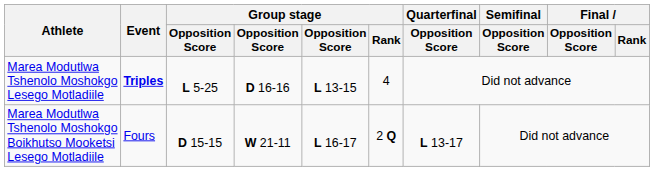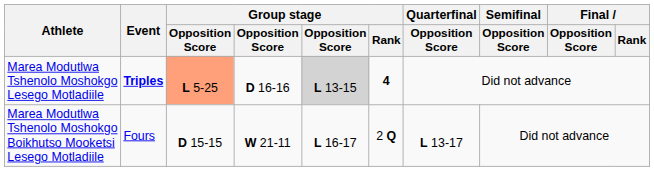(200, 87) no background -> (200, 87) lightsalmon background
(335, 87) no background -> (335, 87) lightgrey background
(386, 80) normal -> (386, 80) bold
